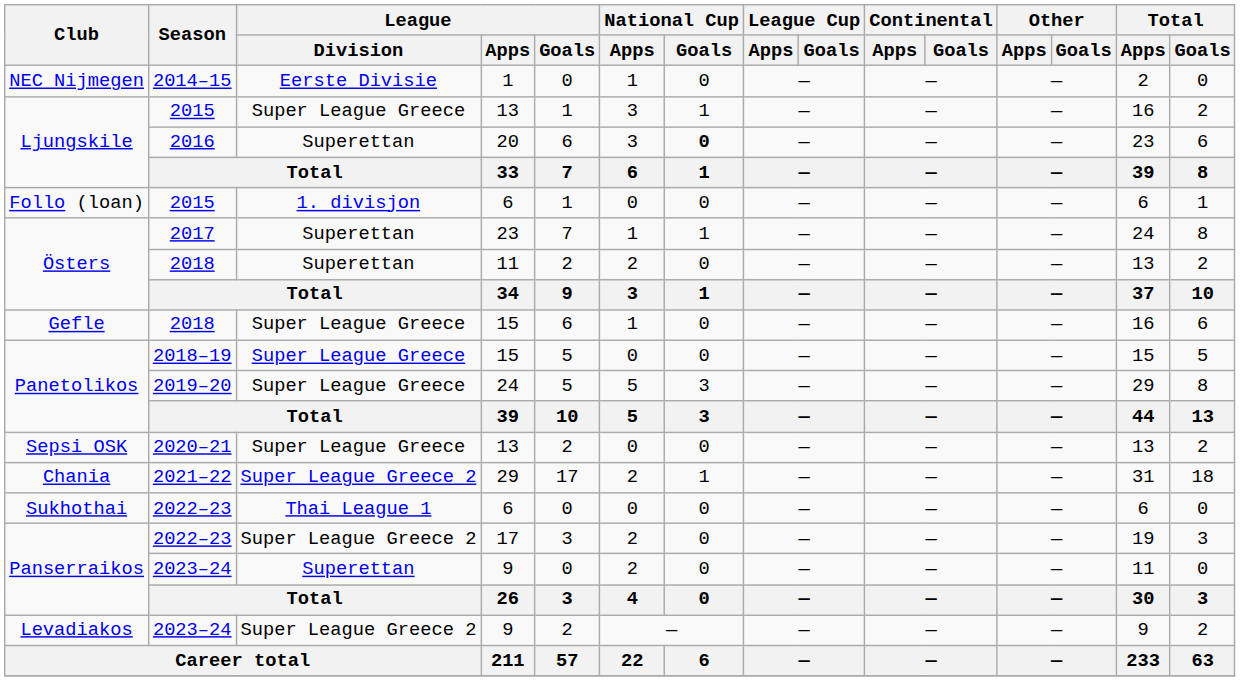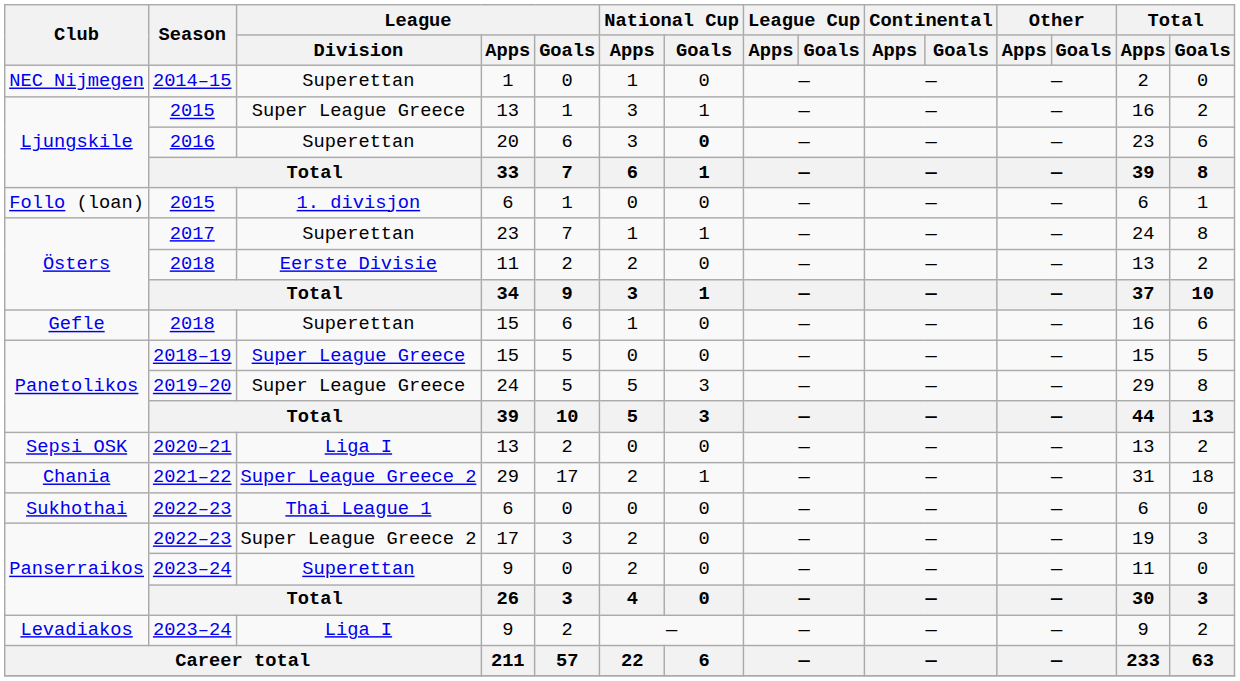(358, 81) Eerste Divisie -> (358, 81) Superettan
(358, 264) Superettan -> (358, 264) Eerste Divisie
(358, 325) Super League Greece -> (358, 325) Superettan
(358, 447) Super League Greece -> (358, 447) Liga I
(358, 630) Super League Greece 2 -> (358, 630) Liga I
